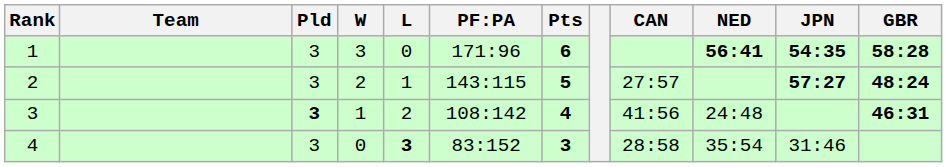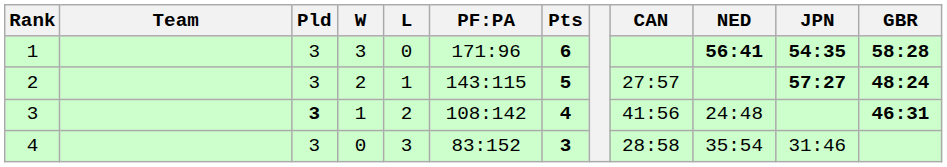(407, 146) bold -> (407, 146) normal
